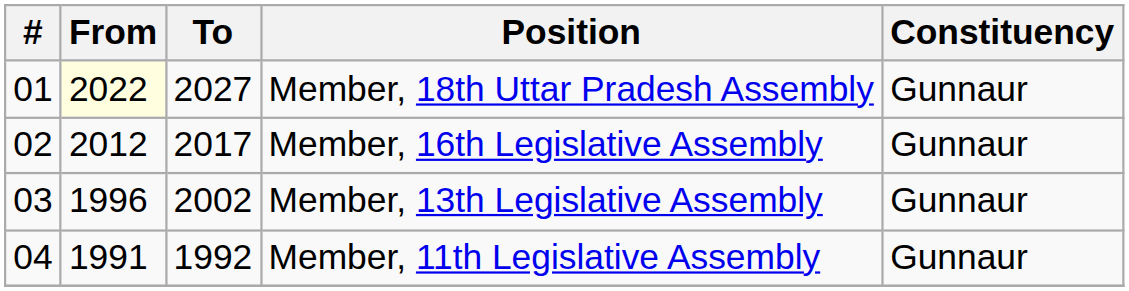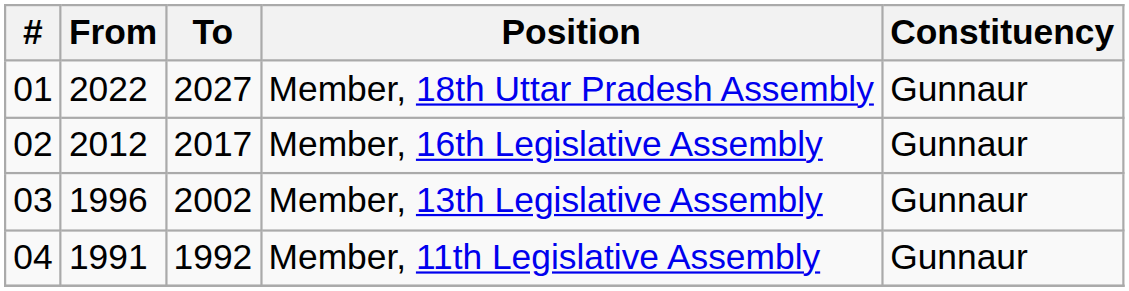(108, 88) lightyellow background -> (108, 88) no background
